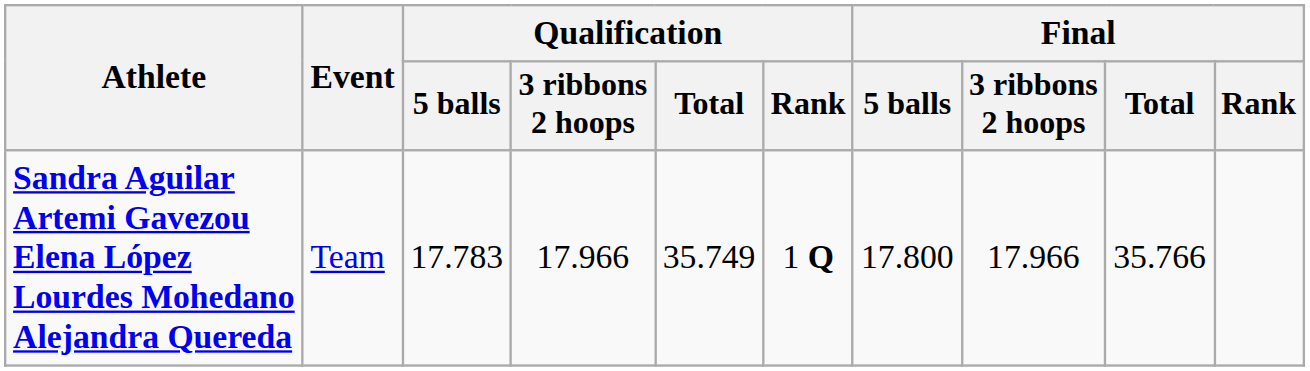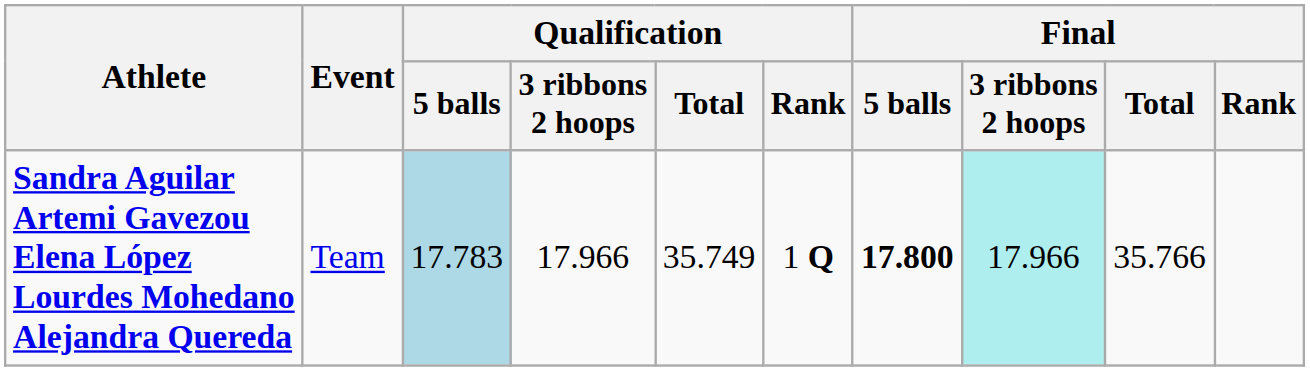(457, 257) no background -> (457, 257) lightblue background
(907, 257) normal -> (907, 257) bold
(1033, 257) no background -> (1033, 257) paleturquoise background
